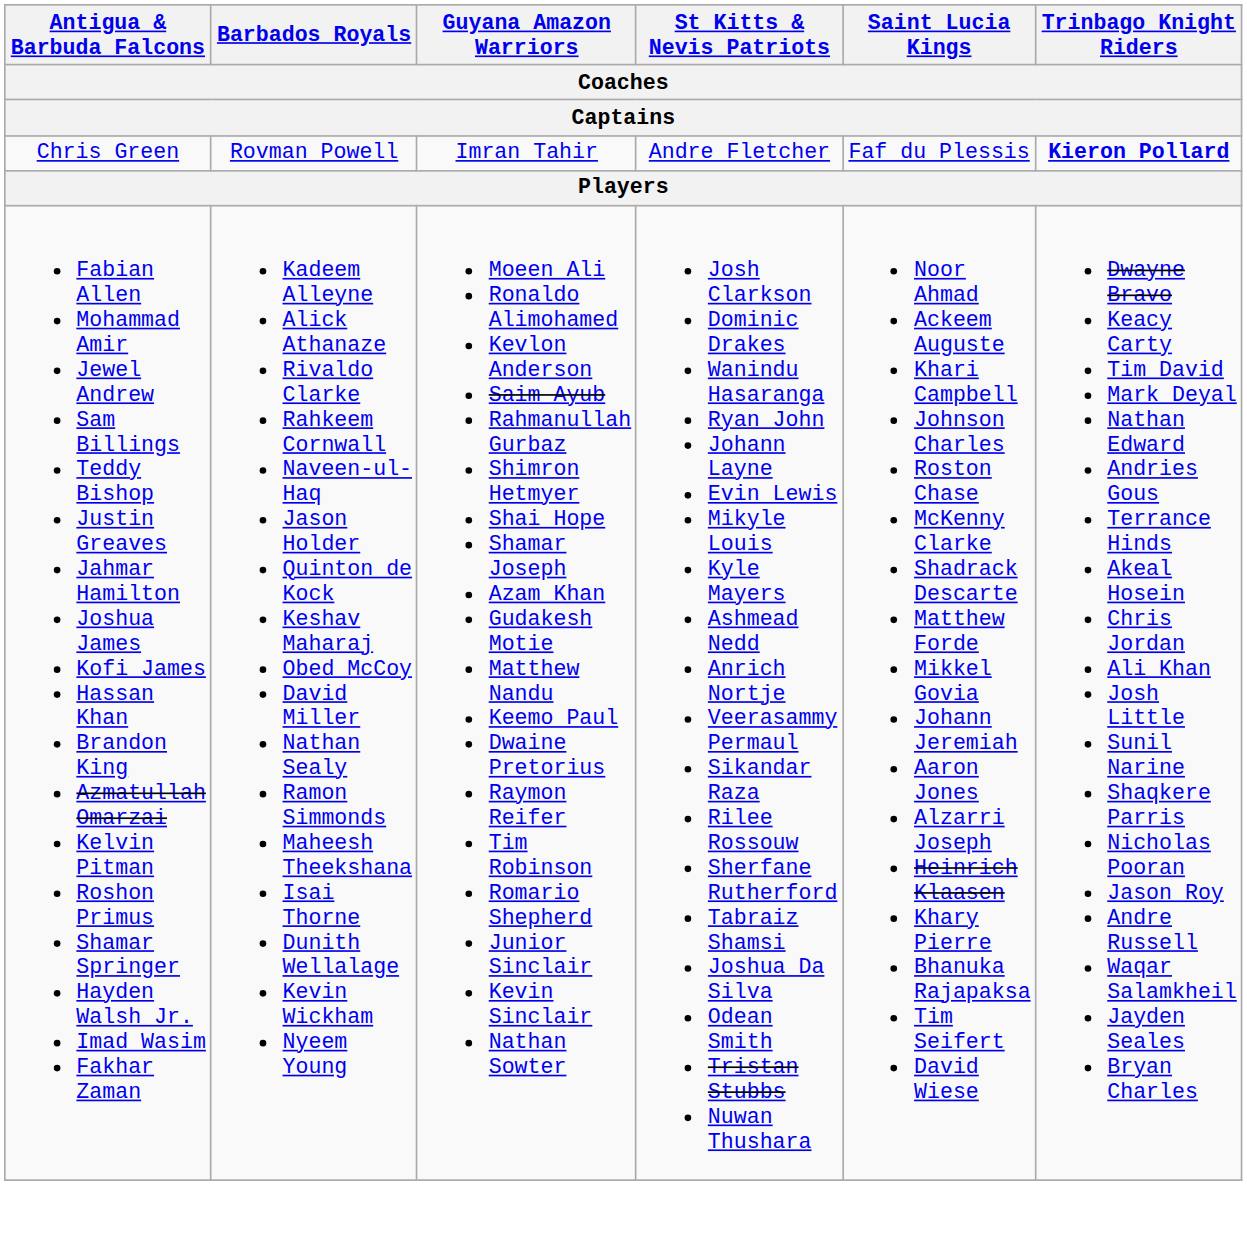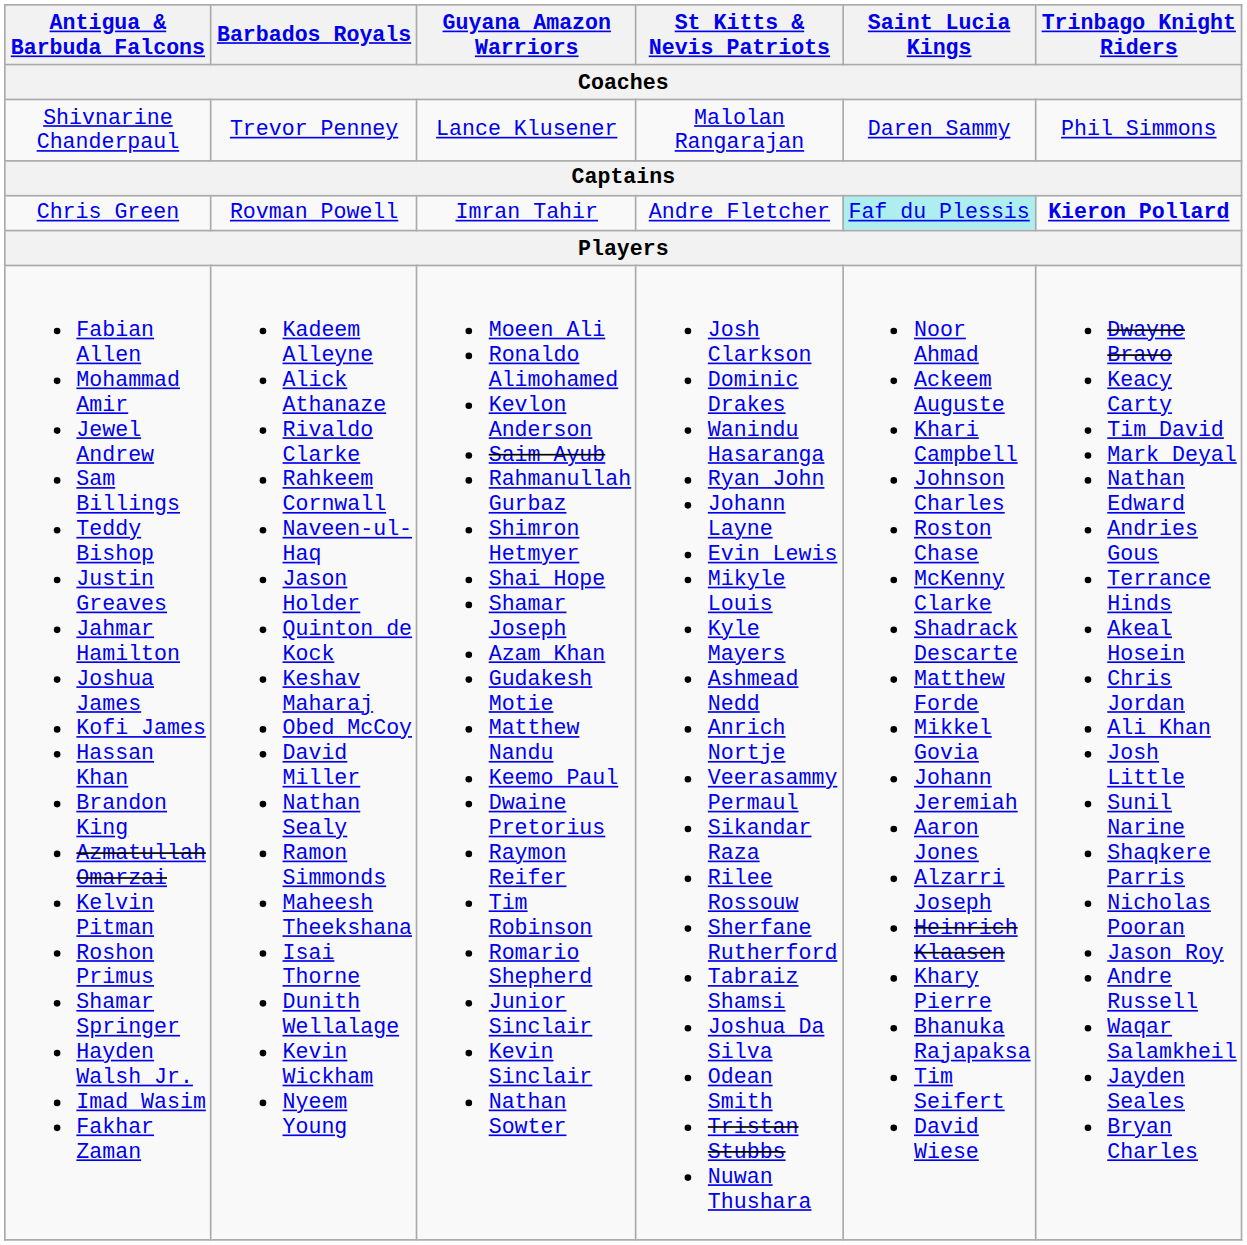+ row: (108, 130)
(939, 153) no background -> (939, 213) paleturquoise background
